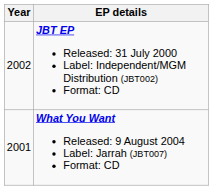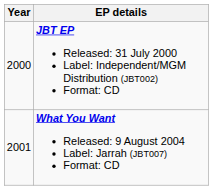(19, 65) 2002 -> (19, 65) 2000
